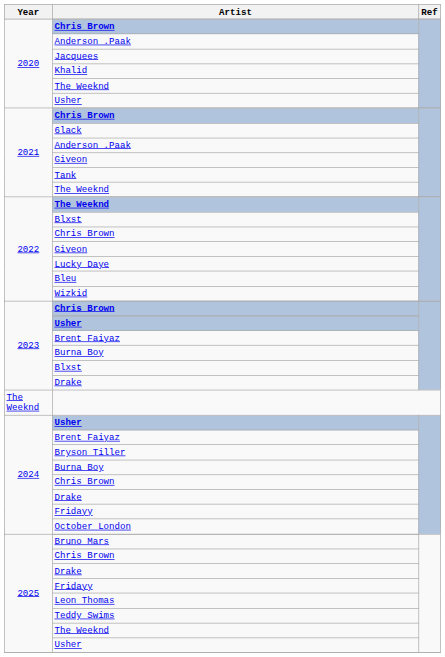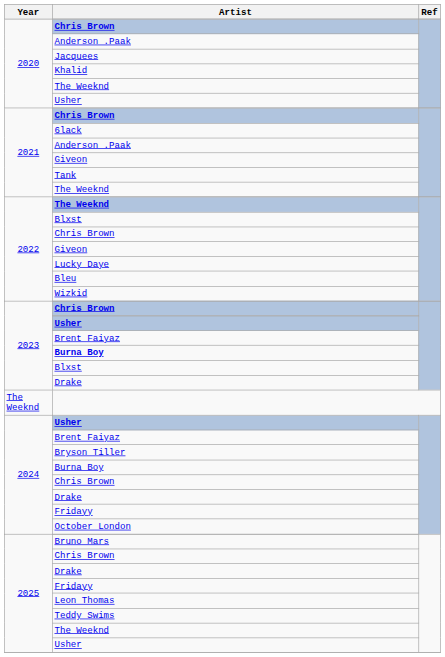(79, 353) normal -> (79, 353) bold
